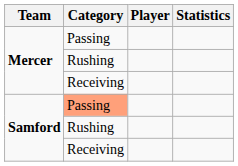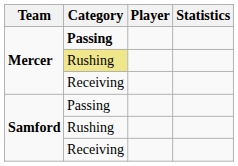(89, 38) normal -> (90, 38) bold
(90, 60) no background -> (90, 60) khaki background
(89, 105) lightsalmon background -> (89, 105) no background
